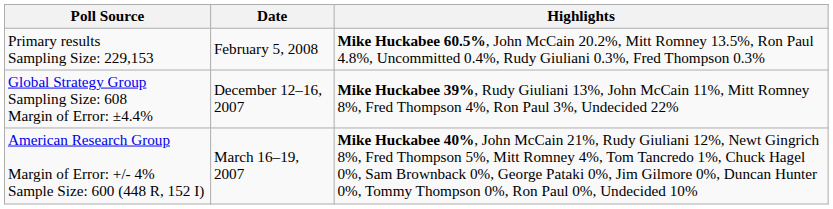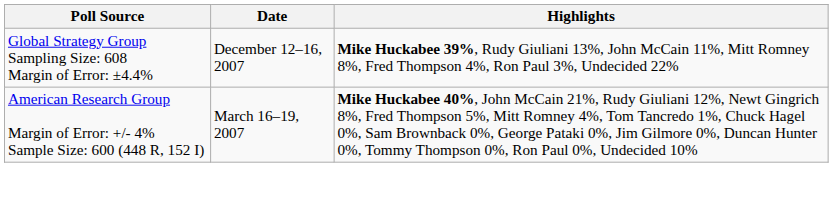- row: (81, 49)
